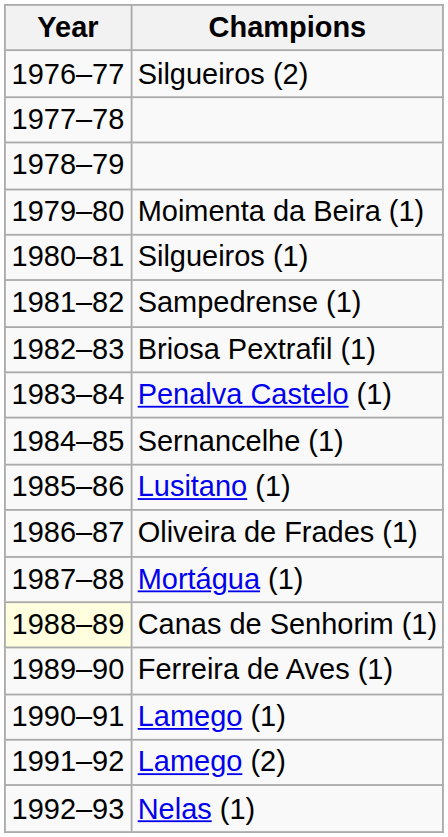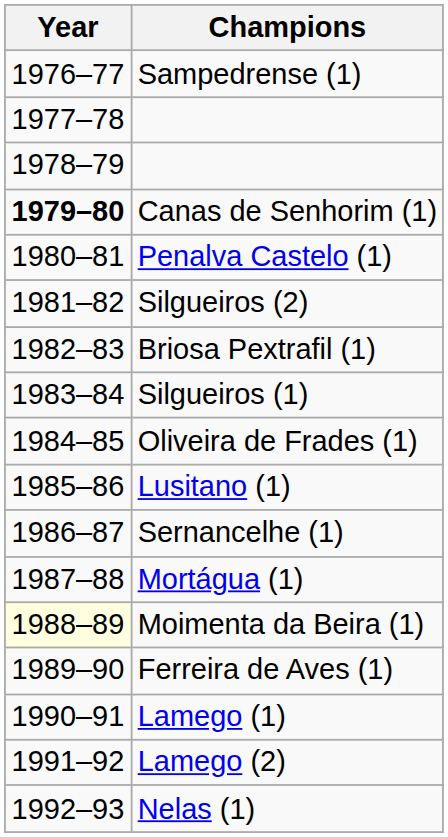(223, 73) Silgueiros (2) -> (250, 73) Sampedrense (1)
(68, 211) normal -> (68, 211) bold
(281, 211) Moimenta da Beira (1) -> (287, 211) Canas de Senhorim (1)
(223, 257) Silgueiros (1) -> (265, 257) Penalva Castelo (1)
(250, 303) Sampedrense (1) -> (223, 303) Silgueiros (2)
(265, 394) Penalva Castelo (1) -> (223, 394) Silgueiros (1)
(241, 440) Sernancelhe (1) -> (278, 440) Oliveira de Frades (1)
(278, 532) Oliveira de Frades (1) -> (241, 532) Sernancelhe (1)
(287, 624) Canas de Senhorim (1) -> (281, 624) Moimenta da Beira (1)
